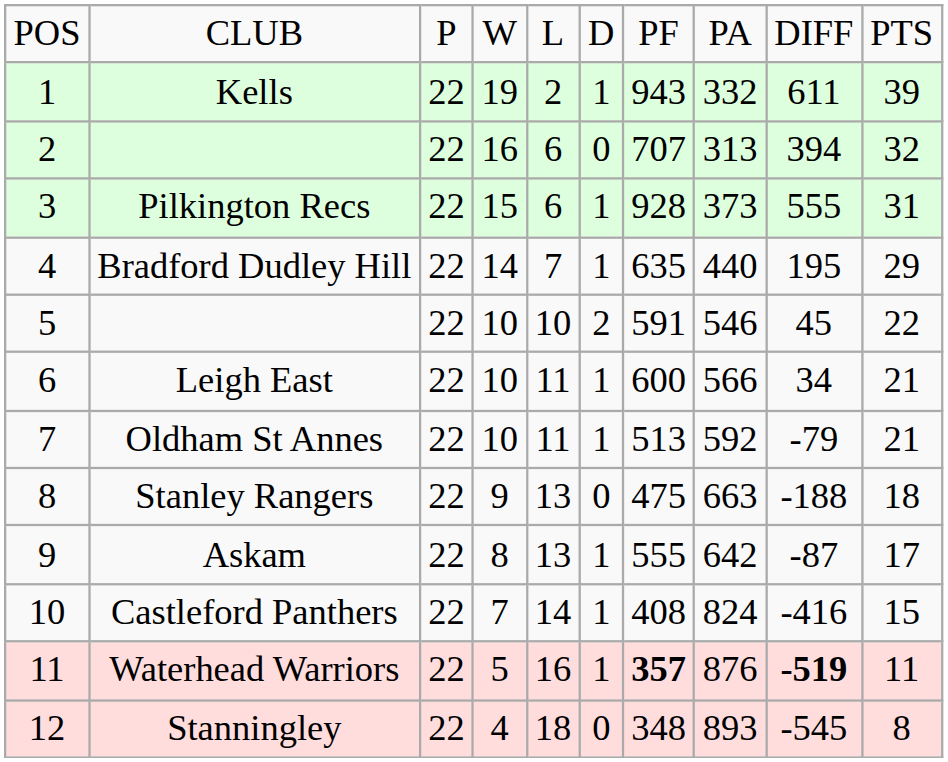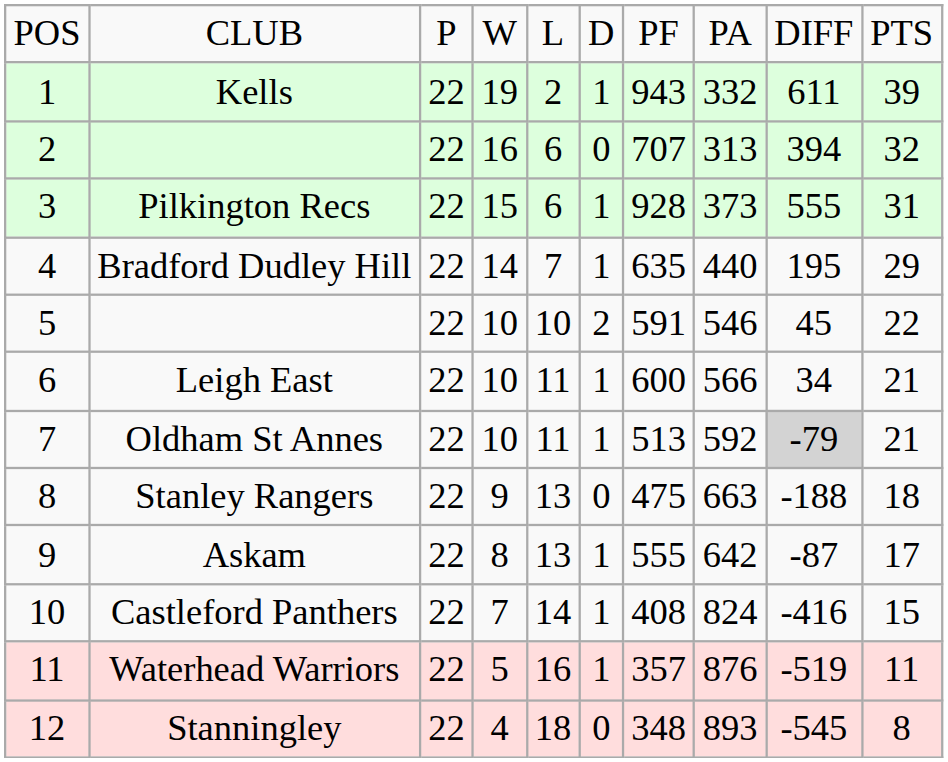(814, 438) no background -> (814, 438) lightgrey background
(659, 669) bold -> (659, 669) normal
(814, 669) bold -> (814, 669) normal
